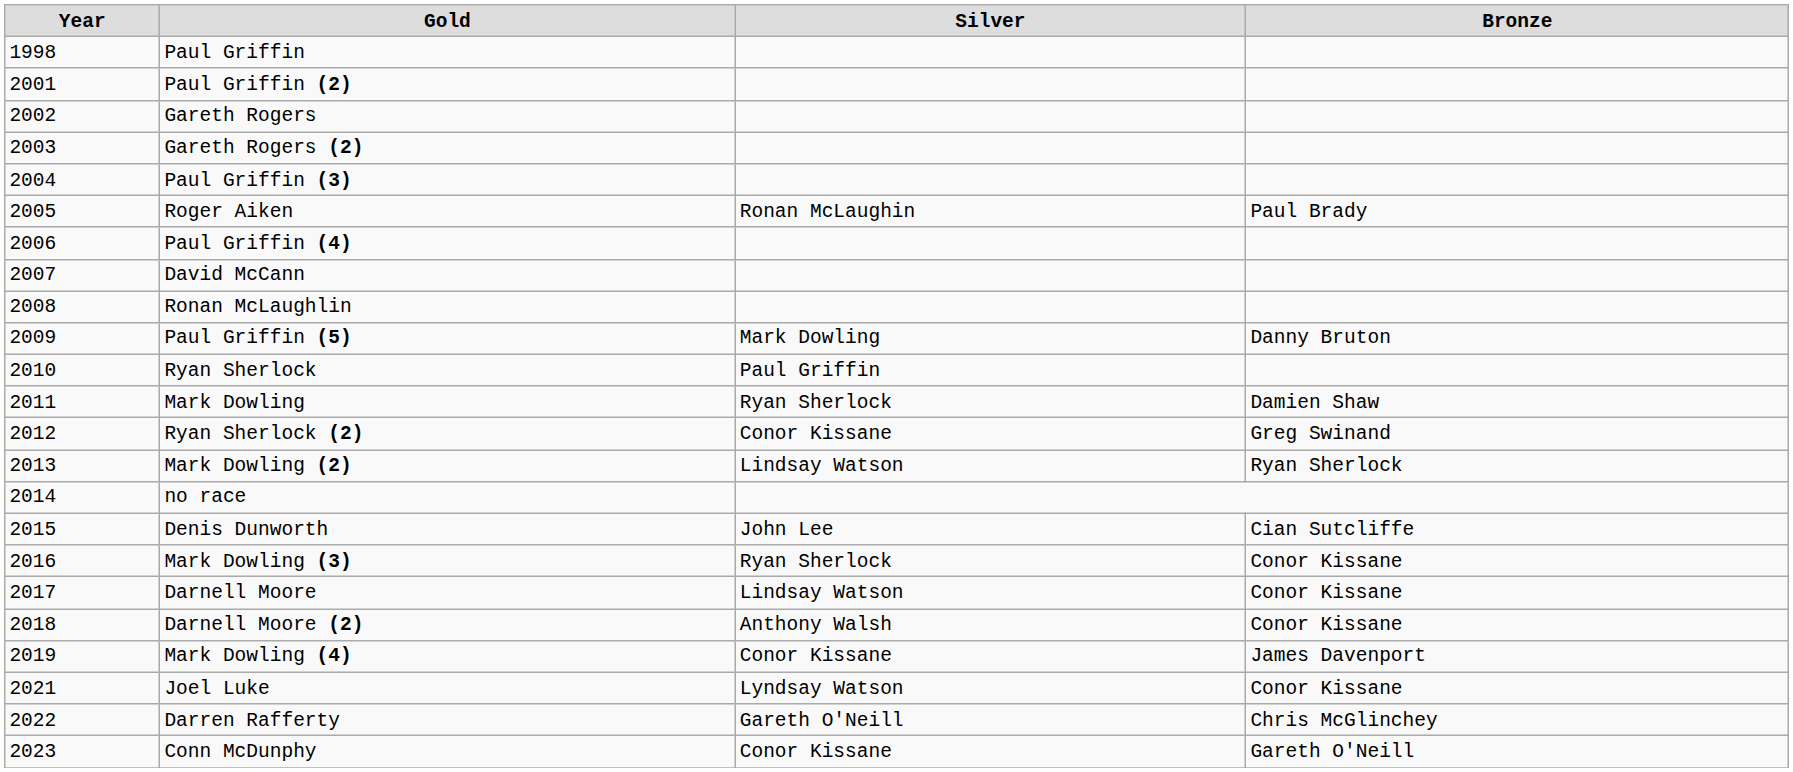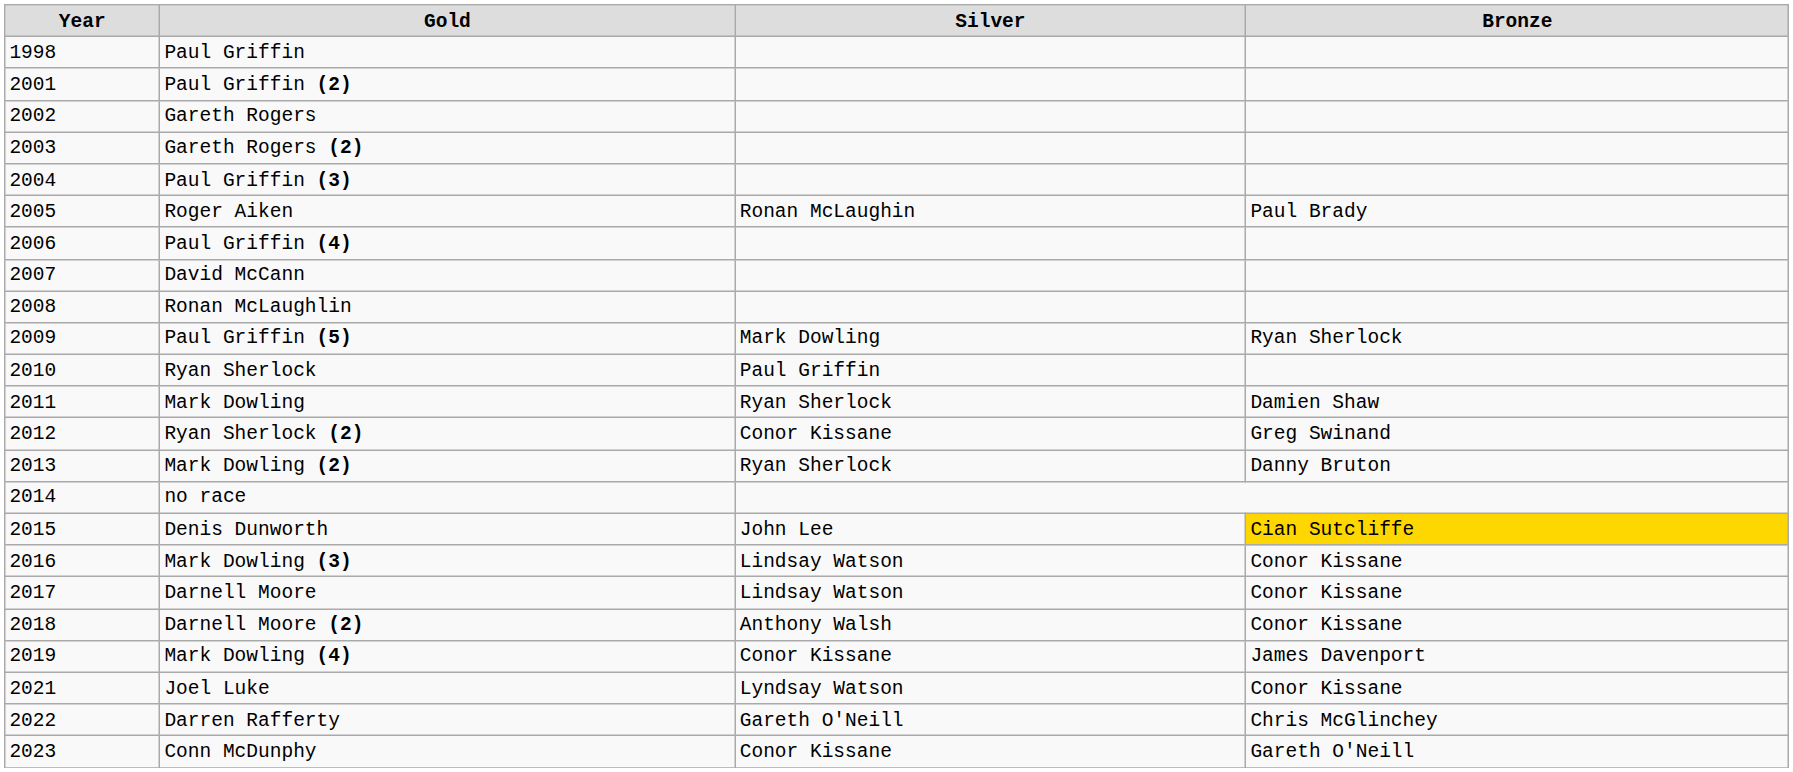(1321, 338) Danny Bruton -> (1326, 338) Ryan Sherlock
(822, 466) Lindsay Watson -> (816, 466) Ryan Sherlock
(1326, 466) Ryan Sherlock -> (1321, 466) Danny Bruton
(1332, 529) no background -> (1332, 529) gold background
(816, 561) Ryan Sherlock -> (822, 561) Lindsay Watson
